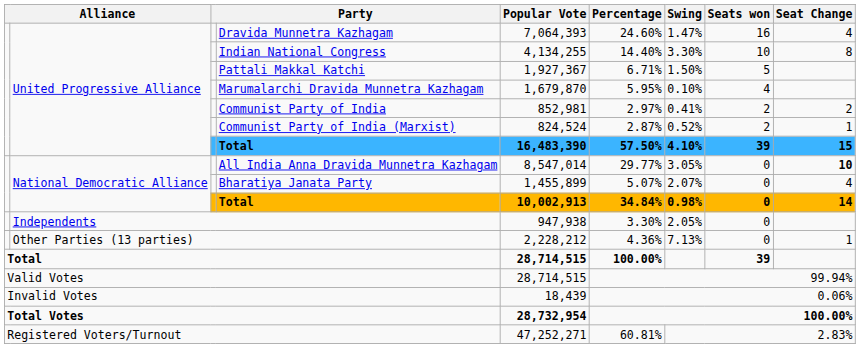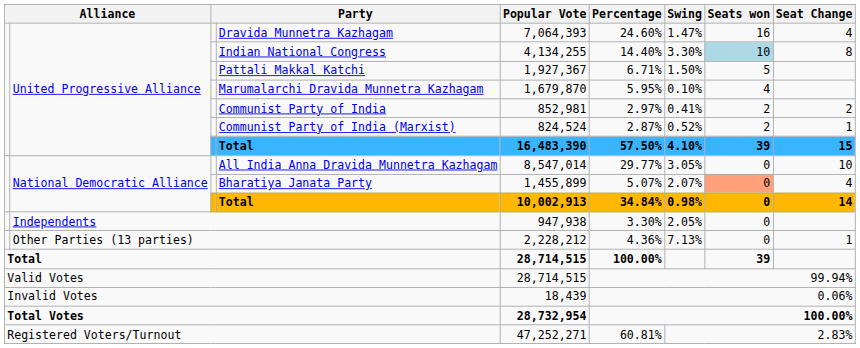(763, 52) no background -> (763, 52) lightblue background
(845, 165) bold -> (845, 165) normal
(767, 184) no background -> (767, 184) lightsalmon background
